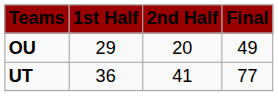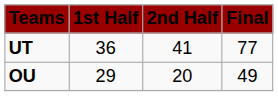rows swapped: (21, 76) <-> (22, 47)
